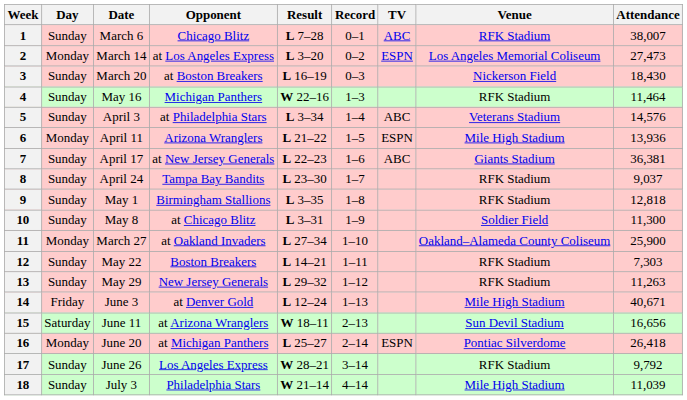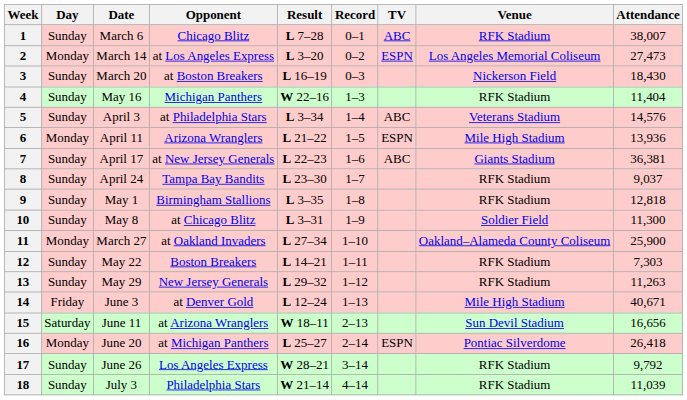(648, 96) 11,464 -> (648, 96) 11,404
(515, 384) Mile High Stadium -> (515, 384) RFK Stadium
